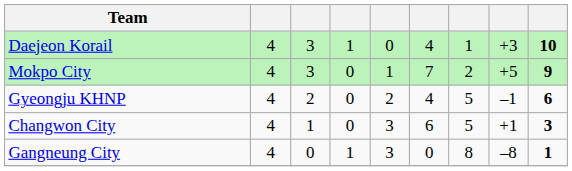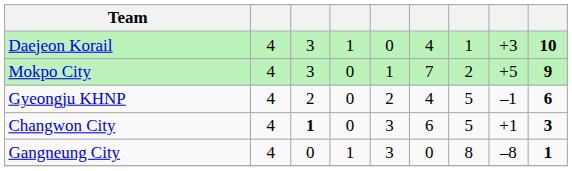(310, 125) normal -> (310, 125) bold
